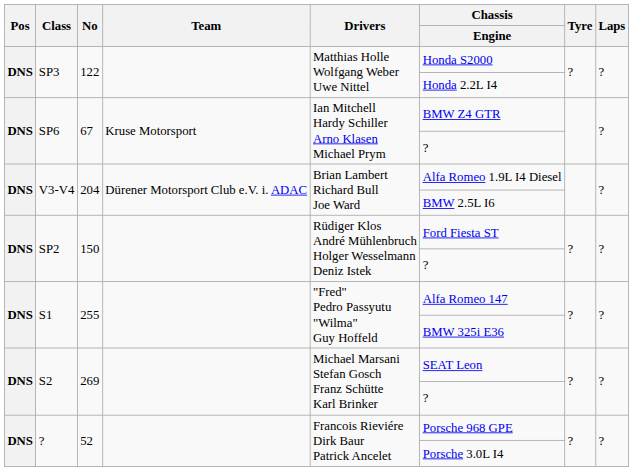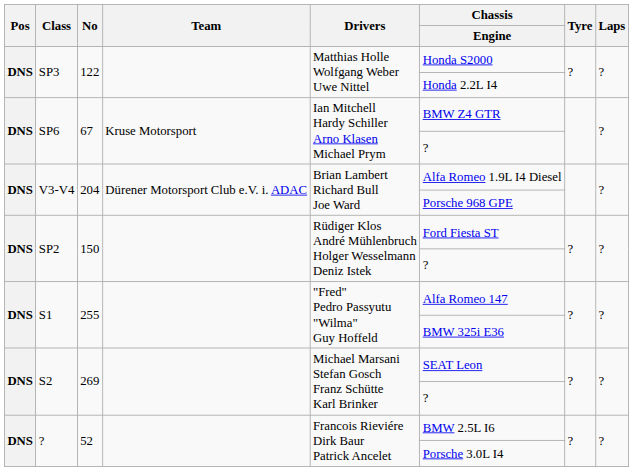(459, 202) BMW 2.5L I6 -> (468, 202) Porsche 968 GPE
(468, 427) Porsche 968 GPE -> (459, 427) BMW 2.5L I6
